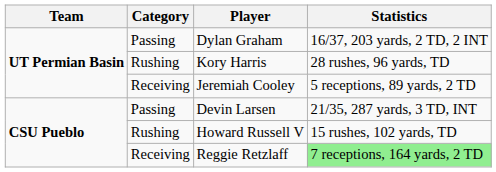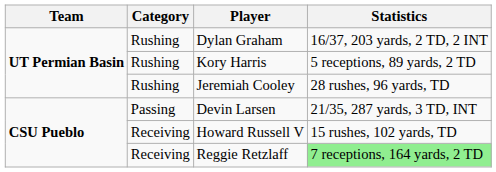(153, 39) Passing -> (155, 39) Rushing
(380, 62) 28 rushes, 96 yards, TD -> (393, 62) 5 receptions, 89 yards, 2 TD
(160, 85) Receiving -> (155, 85) Rushing
(393, 85) 5 receptions, 89 yards, 2 TD -> (380, 85) 28 rushes, 96 yards, TD
(155, 132) Rushing -> (160, 132) Receiving
